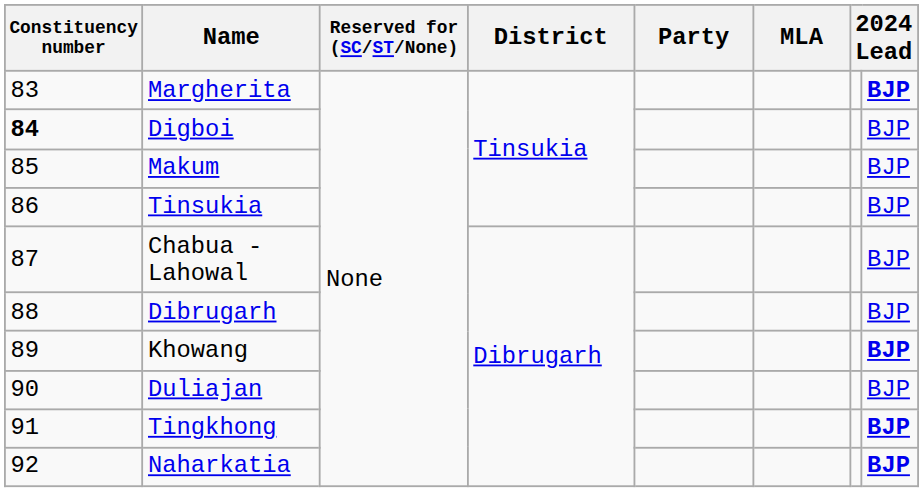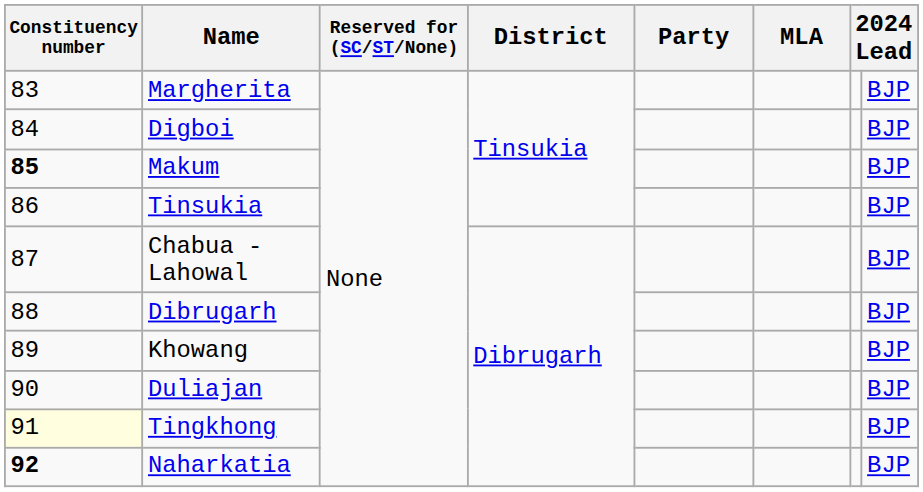(889, 91) bold -> (889, 91) normal
(25, 129) bold -> (25, 129) normal
(25, 168) normal -> (25, 168) bold
(889, 351) bold -> (889, 351) normal
(25, 428) no background -> (25, 428) lightyellow background
(889, 428) bold -> (889, 428) normal
(25, 467) normal -> (25, 467) bold
(889, 467) bold -> (889, 467) normal
